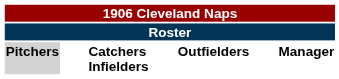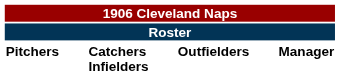(32, 51) lightgrey background -> (32, 51) no background
